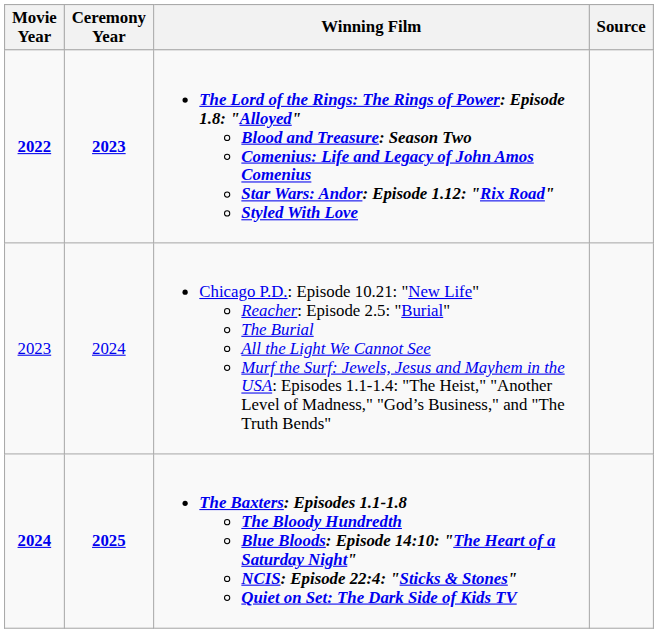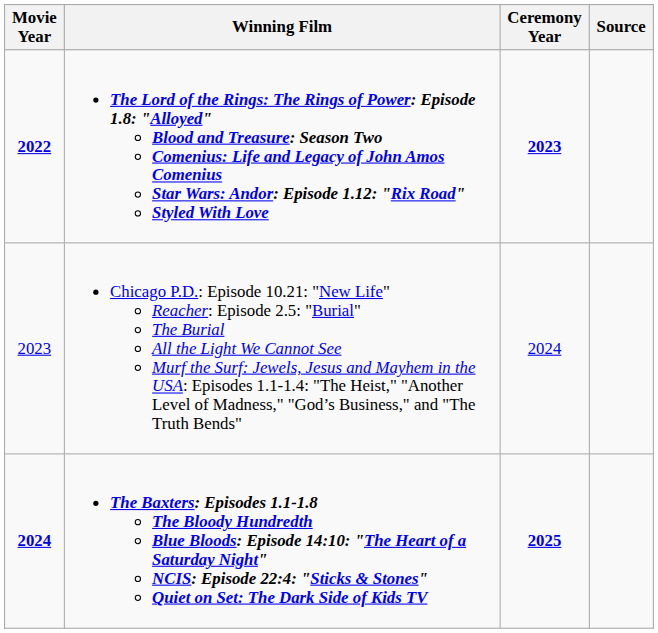columns swapped: (109, 27) <-> (371, 27)
